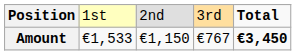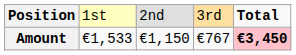(262, 39) no background -> (262, 39) pink background
